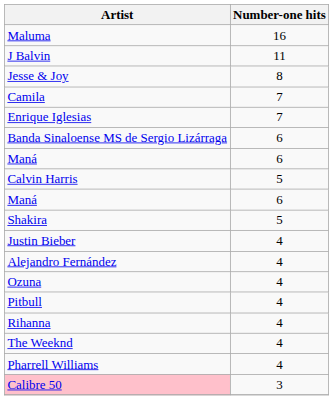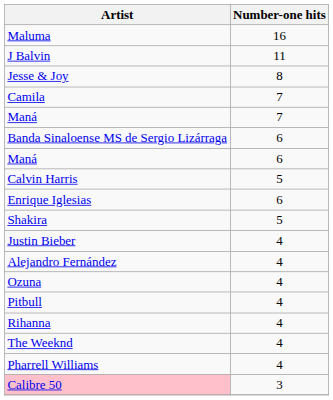(49, 117) Enrique Iglesias -> (22, 117) Maná
(22, 199) Maná -> (49, 199) Enrique Iglesias
